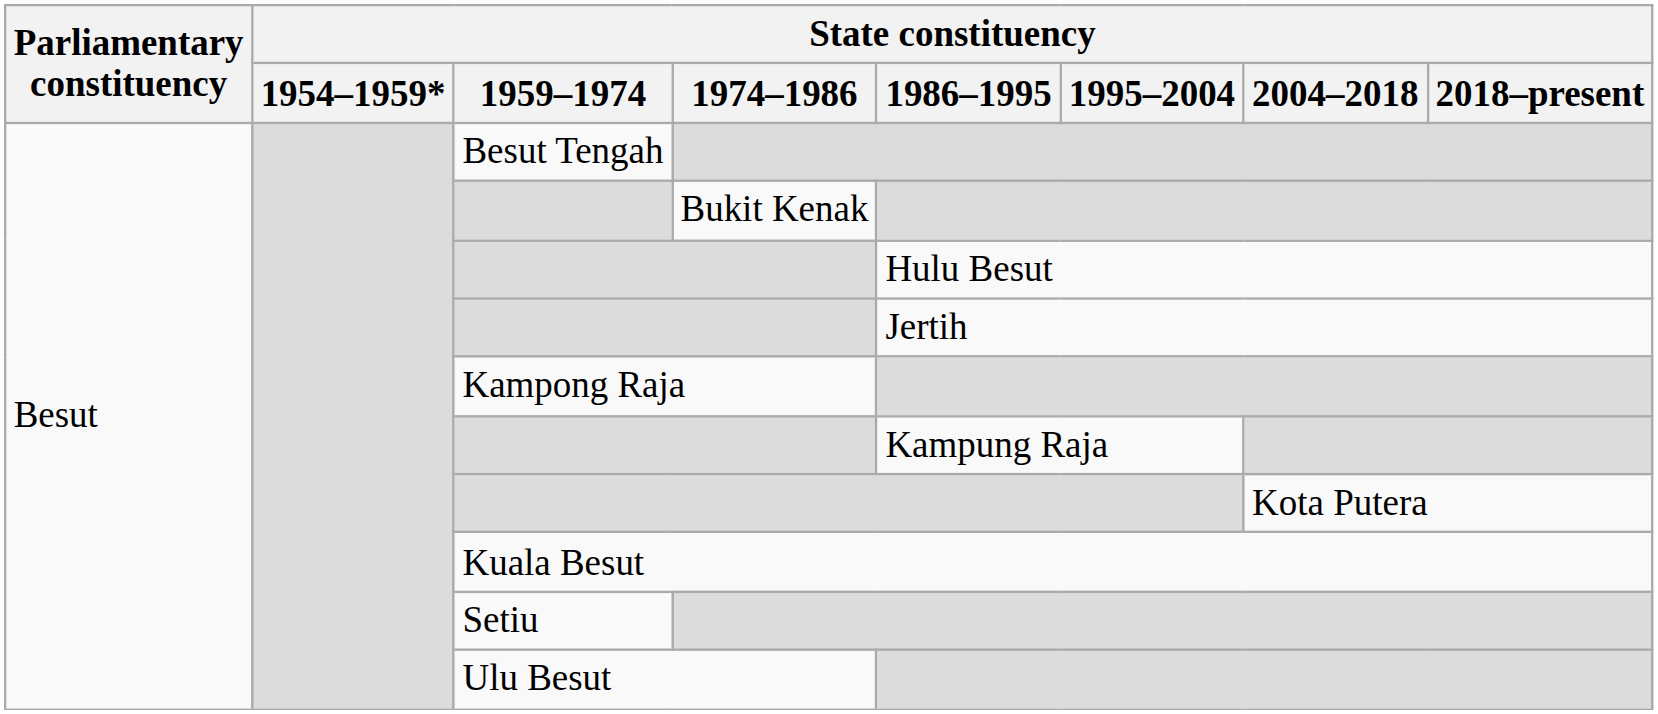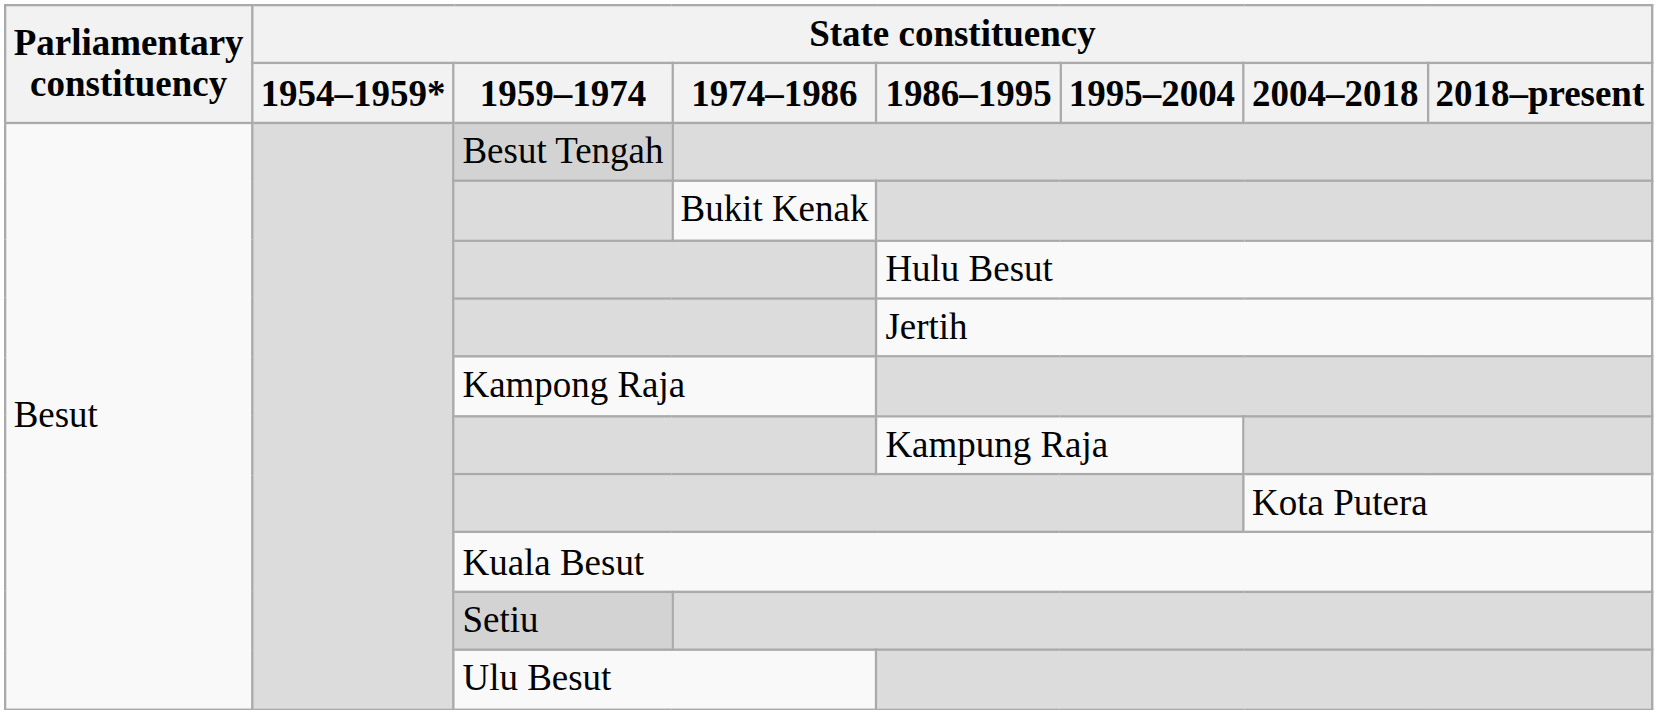(563, 151) no background -> (563, 151) lightgrey background
(500, 619) no background -> (500, 619) lightgrey background
